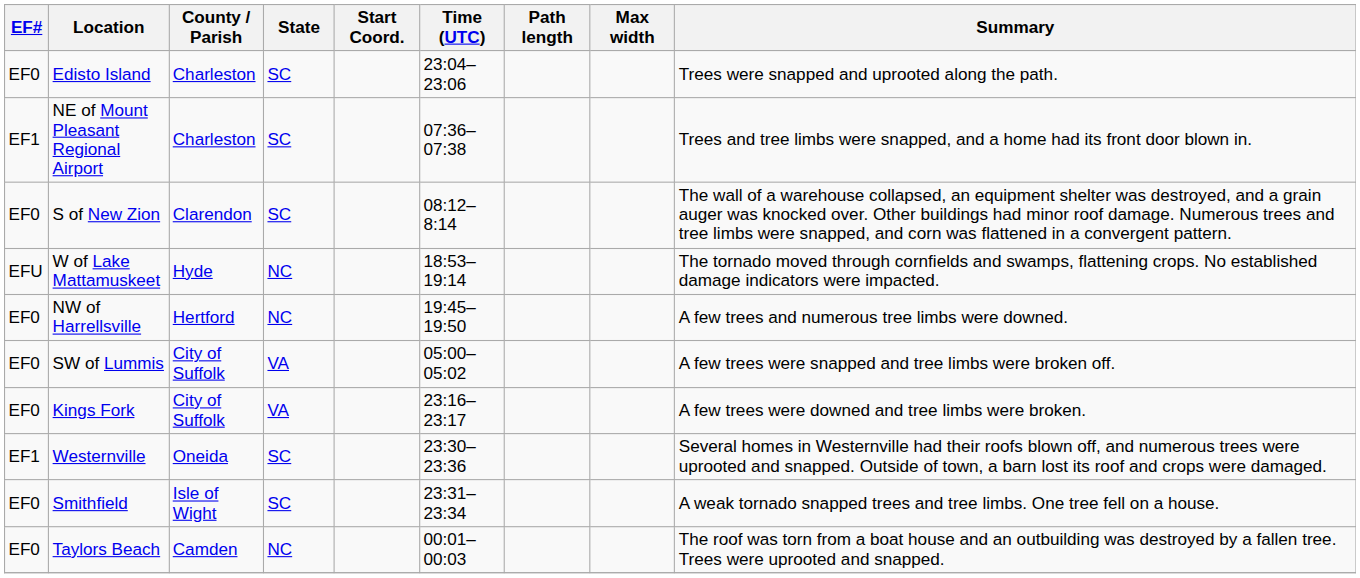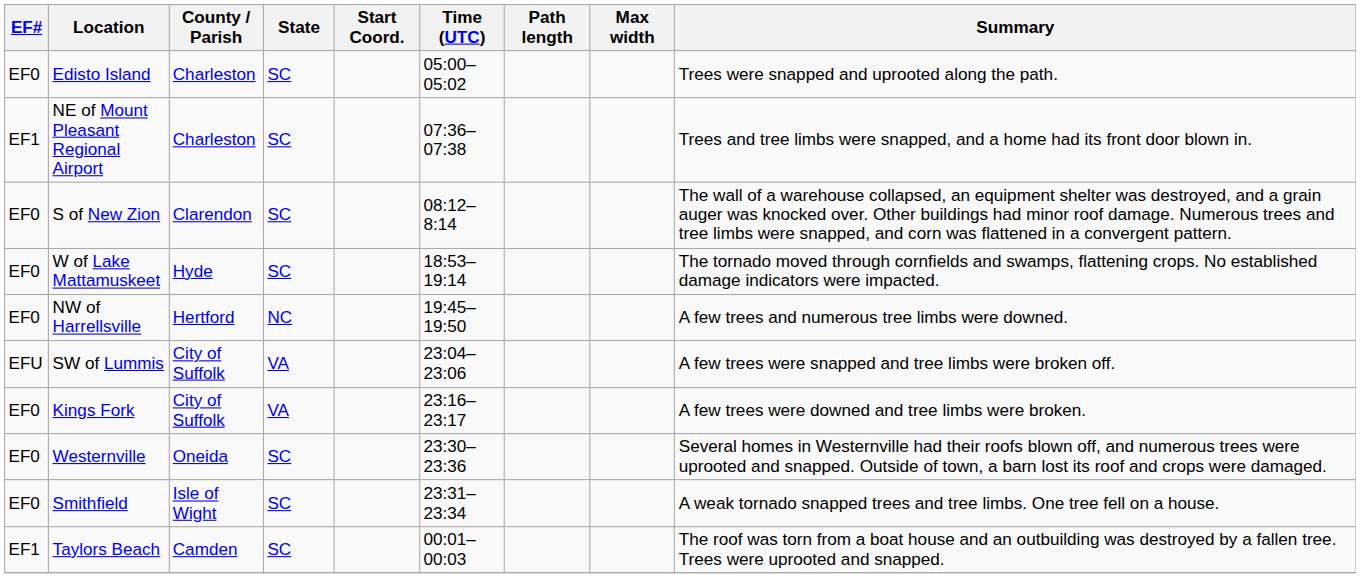(450, 74) 23:04–23:06 -> (450, 74) 05:00–05:02
(26, 271) EFU -> (24, 271) EF0
(280, 271) NC -> (279, 271) SC
(24, 363) EF0 -> (26, 363) EFU
(450, 363) 05:00–05:02 -> (450, 363) 23:04–23:06
(24, 456) EF1 -> (24, 456) EF0
(24, 549) EF0 -> (24, 549) EF1
(280, 549) NC -> (279, 549) SC
